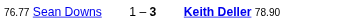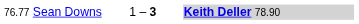(232, 12) no background -> (232, 12) lightgrey background
